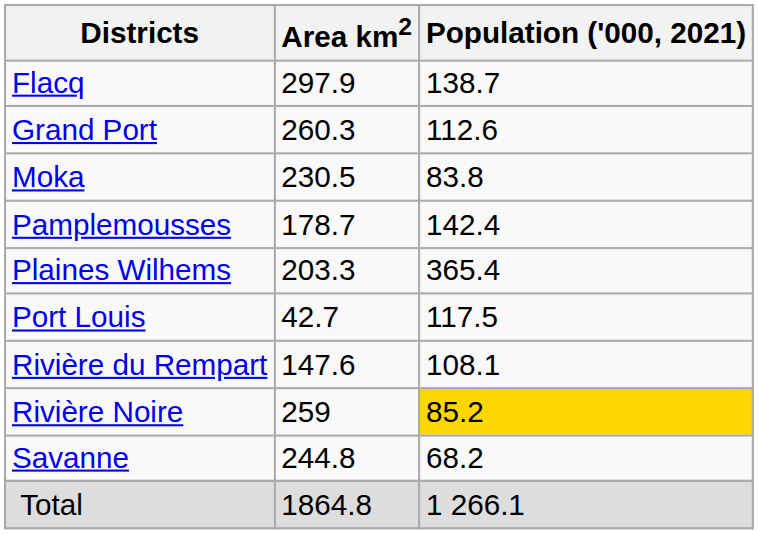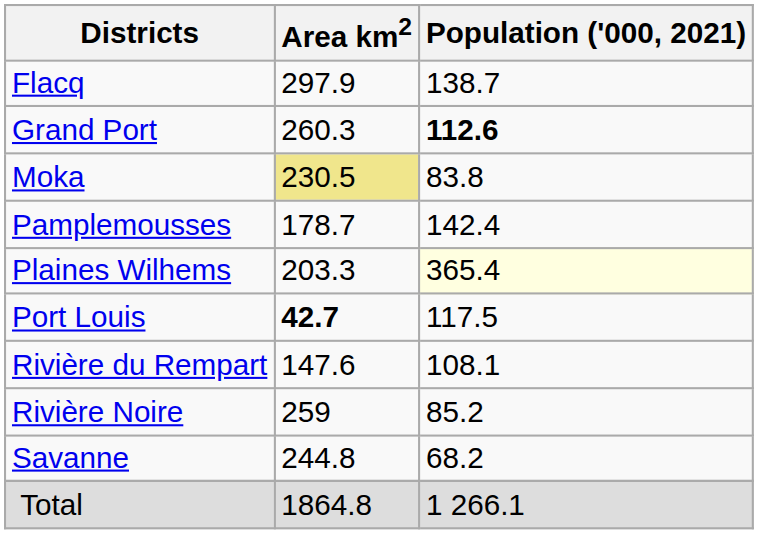(462, 130) normal -> (462, 130) bold
(318, 177) no background -> (318, 177) khaki background
(463, 271) no background -> (463, 271) lightyellow background
(310, 318) normal -> (310, 318) bold
(455, 412) gold background -> (455, 412) no background
